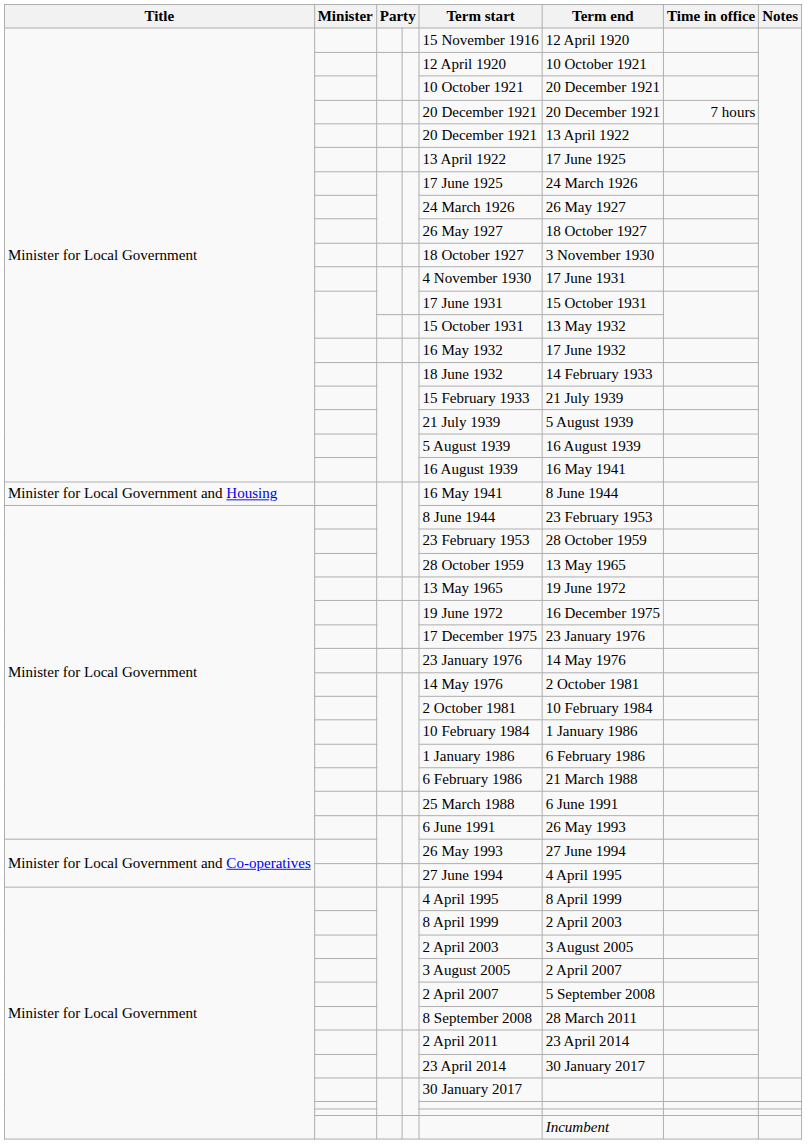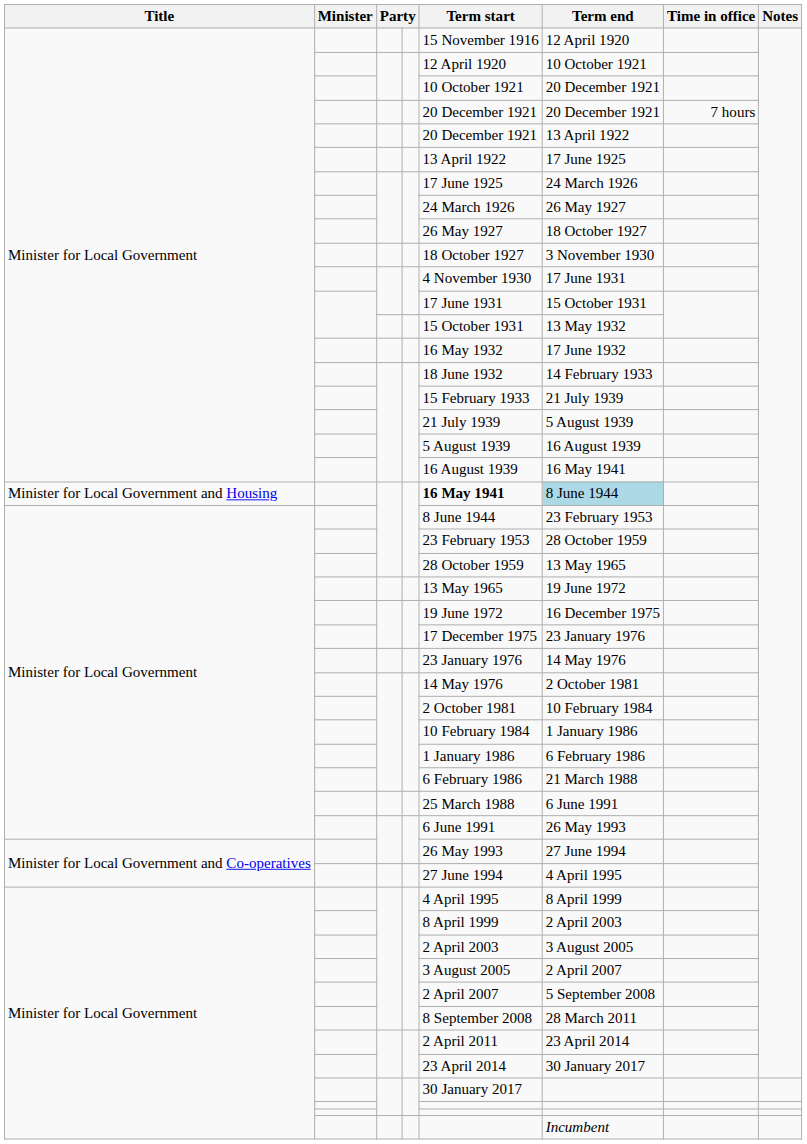(463, 493) normal -> (464, 493) bold
(582, 493) no background -> (582, 493) lightblue background
